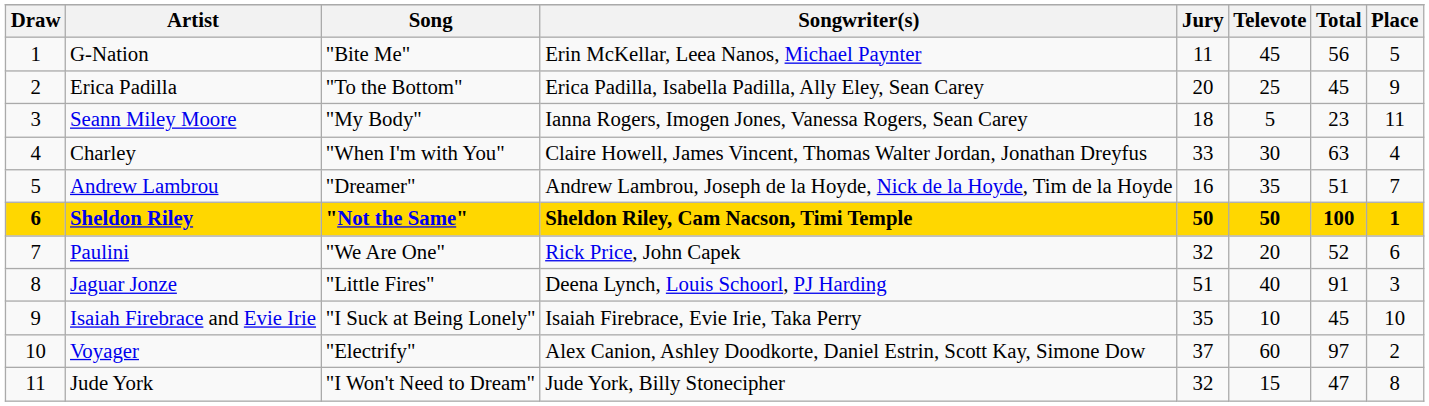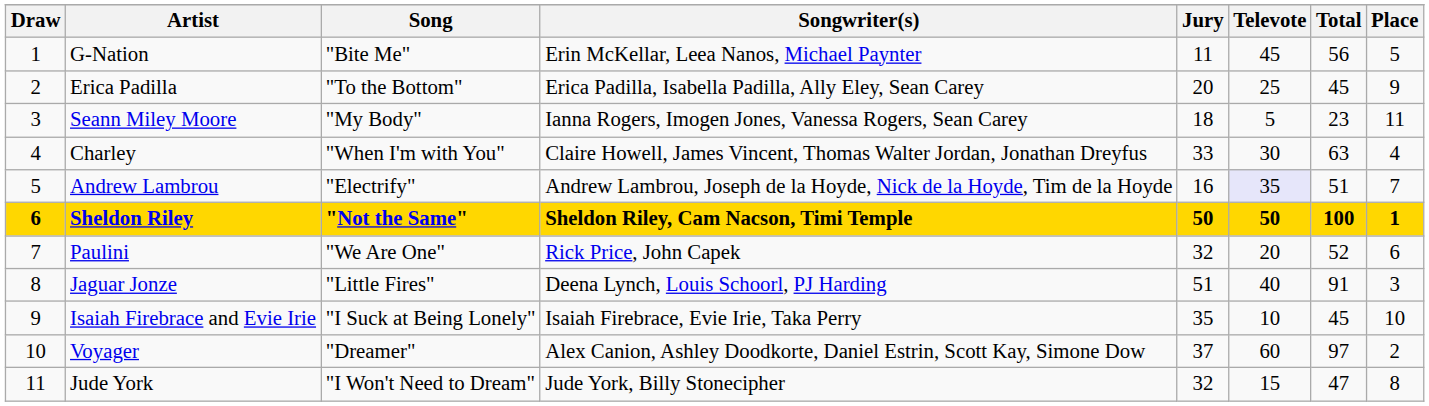(371, 185) "Dreamer" -> (371, 185) "Electrify"
(1270, 185) no background -> (1270, 185) lavender background
(371, 350) "Electrify" -> (371, 350) "Dreamer"
